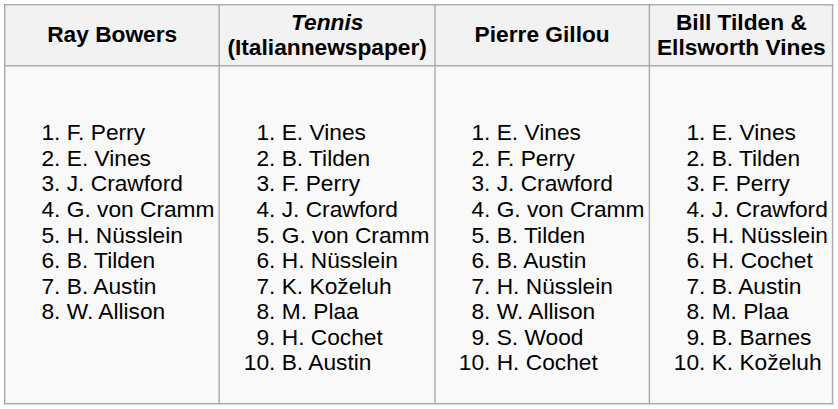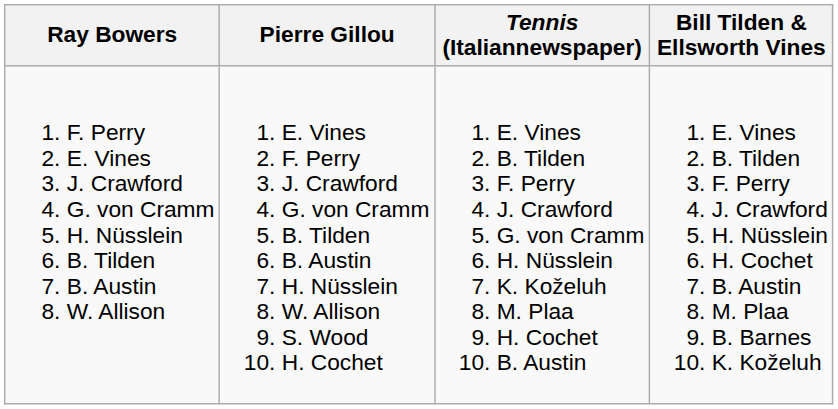columns swapped: (542, 35) <-> (327, 35)
